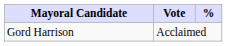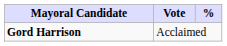(40, 31) normal -> (44, 31) bold
